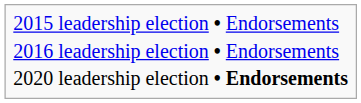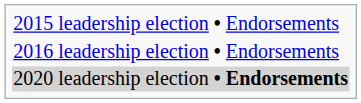(181, 79) no background -> (181, 79) lightgrey background
